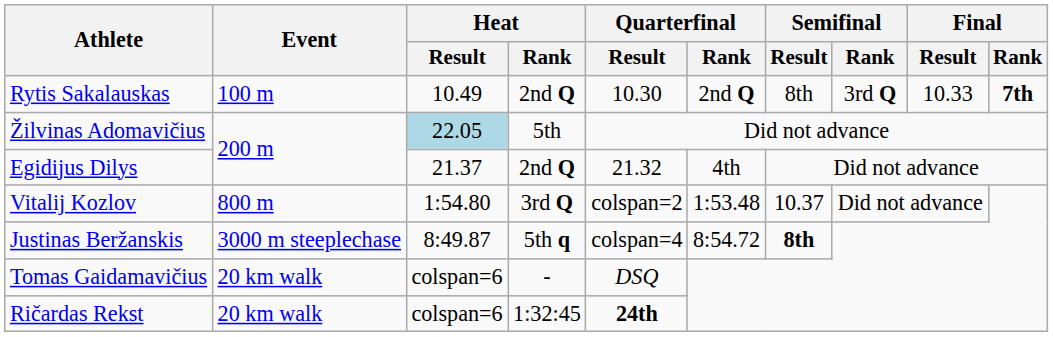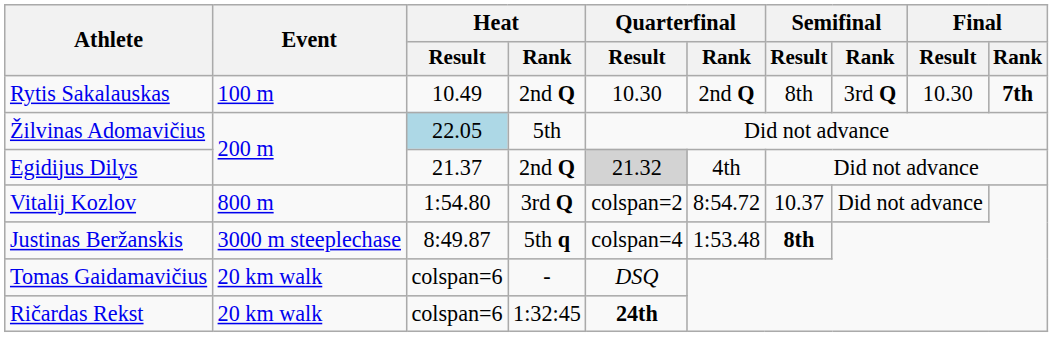(948, 94) 10.33 -> (948, 94) 10.30
(637, 167) no background -> (637, 167) lightgrey background
(726, 204) 1:53.48 -> (726, 204) 8:54.72
(726, 240) 8:54.72 -> (726, 240) 1:53.48
